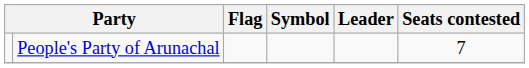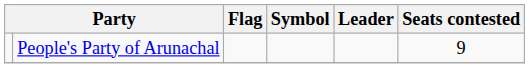(461, 47) 7 -> (461, 47) 9
